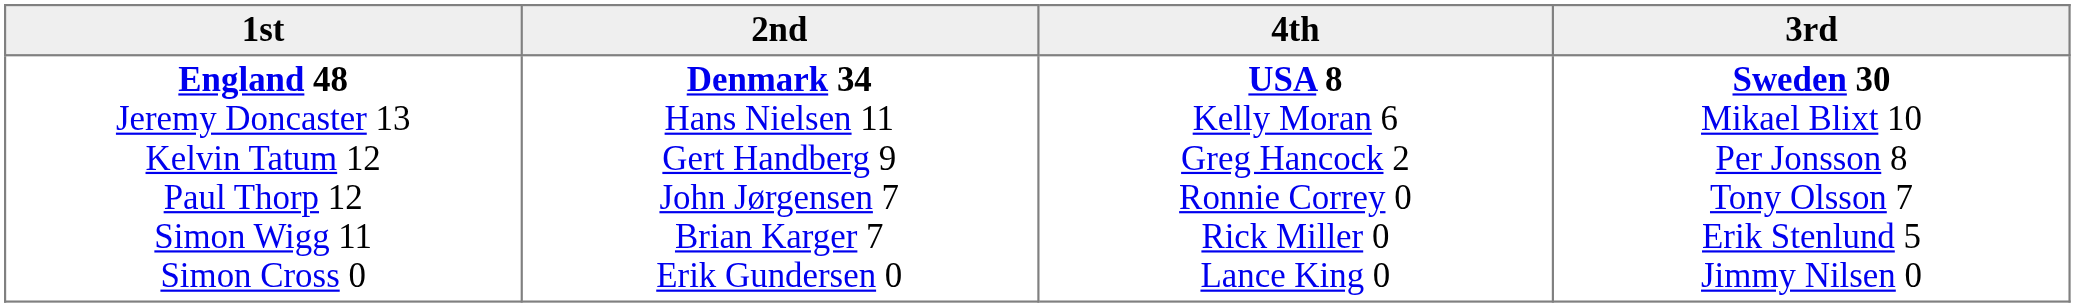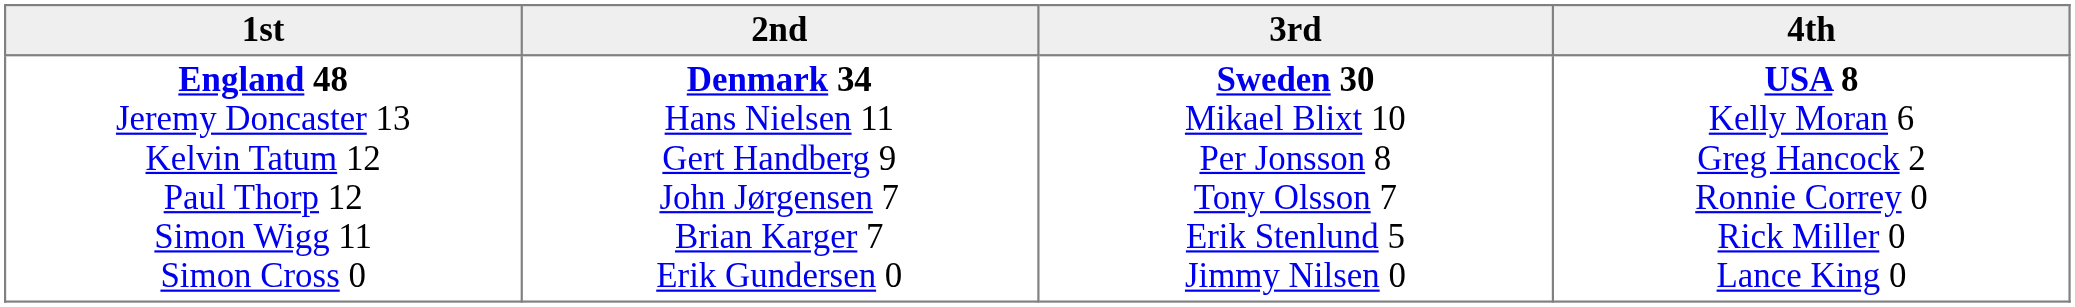columns swapped: (1811, 29) <-> (1295, 29)
